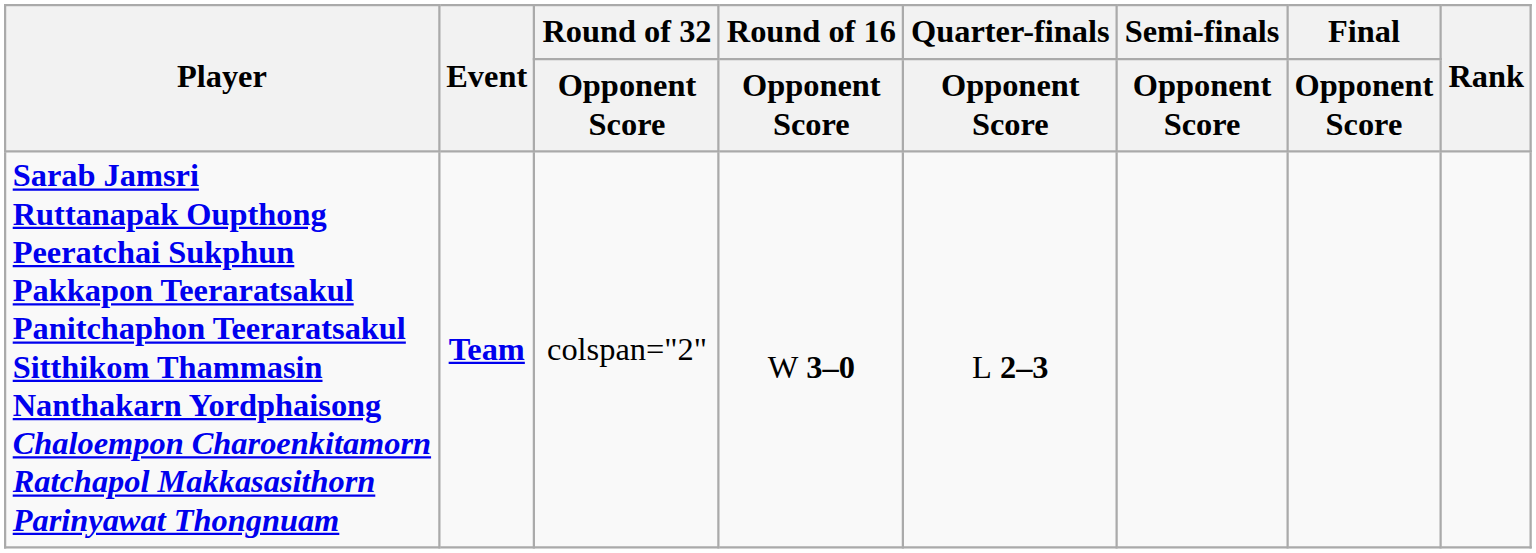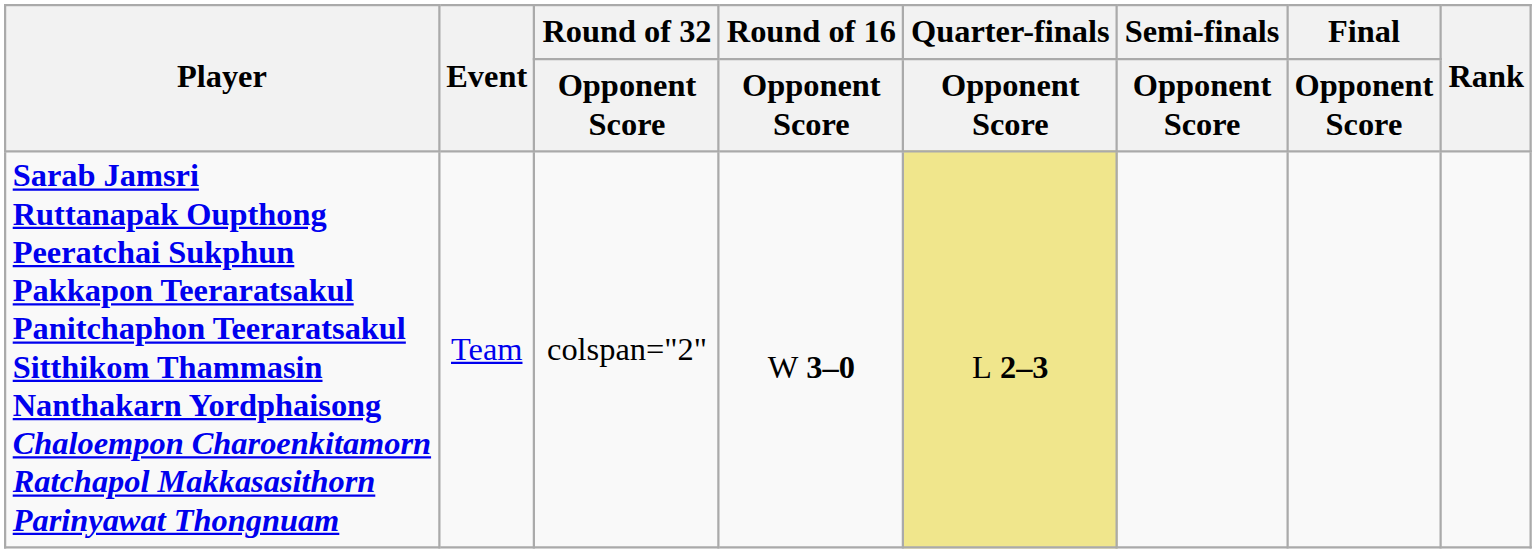(487, 348) bold -> (487, 348) normal
(1010, 367) no background -> (1010, 367) khaki background
